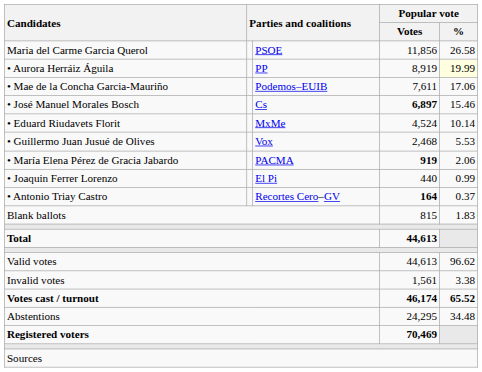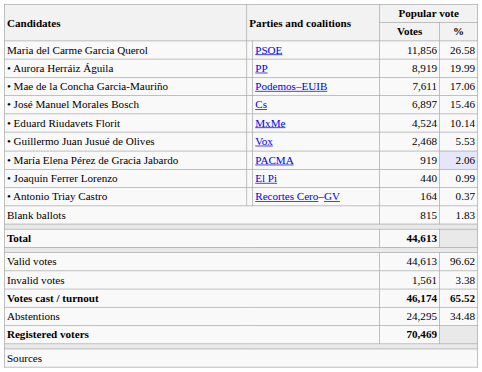(463, 68) lightyellow background -> (463, 68) no background
(425, 105) bold -> (425, 105) normal
(429, 160) bold -> (429, 160) normal
(465, 160) no background -> (465, 160) lavender background
(429, 196) bold -> (429, 196) normal
